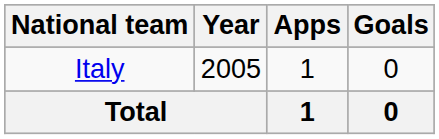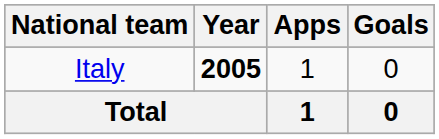(231, 68) normal -> (231, 68) bold
